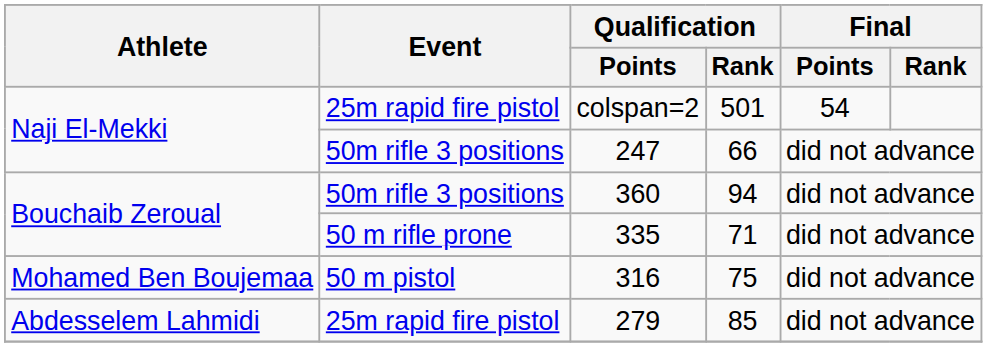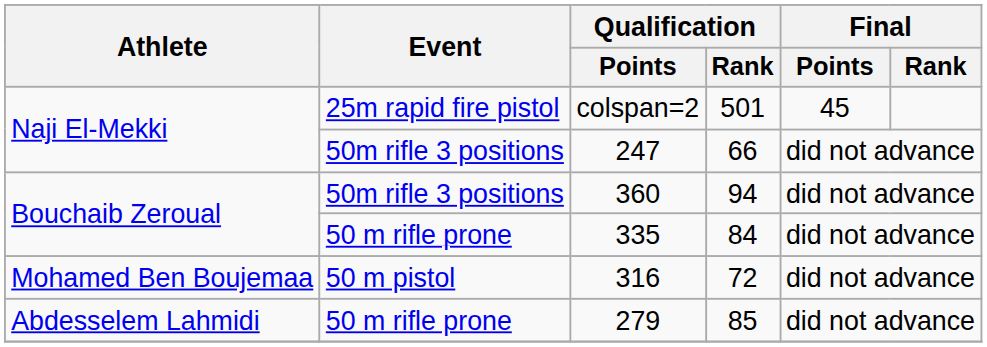(835, 109) 54 -> (835, 109) 45
(743, 236) 71 -> (743, 236) 84
(743, 278) 75 -> (743, 278) 72
(443, 320) 25m rapid fire pistol -> (419, 320) 50 m rifle prone
